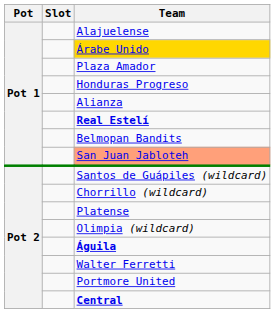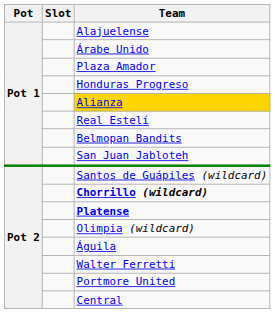(113, 49) gold background -> (113, 49) no background
(100, 102) no background -> (100, 102) gold background
(113, 120) bold -> (113, 120) normal
(132, 156) lightsalmon background -> (132, 156) no background
(142, 193) normal -> (142, 193) bold
(103, 211) normal -> (103, 211) bold
(96, 246) bold -> (96, 246) normal
(100, 300) bold -> (100, 300) normal
